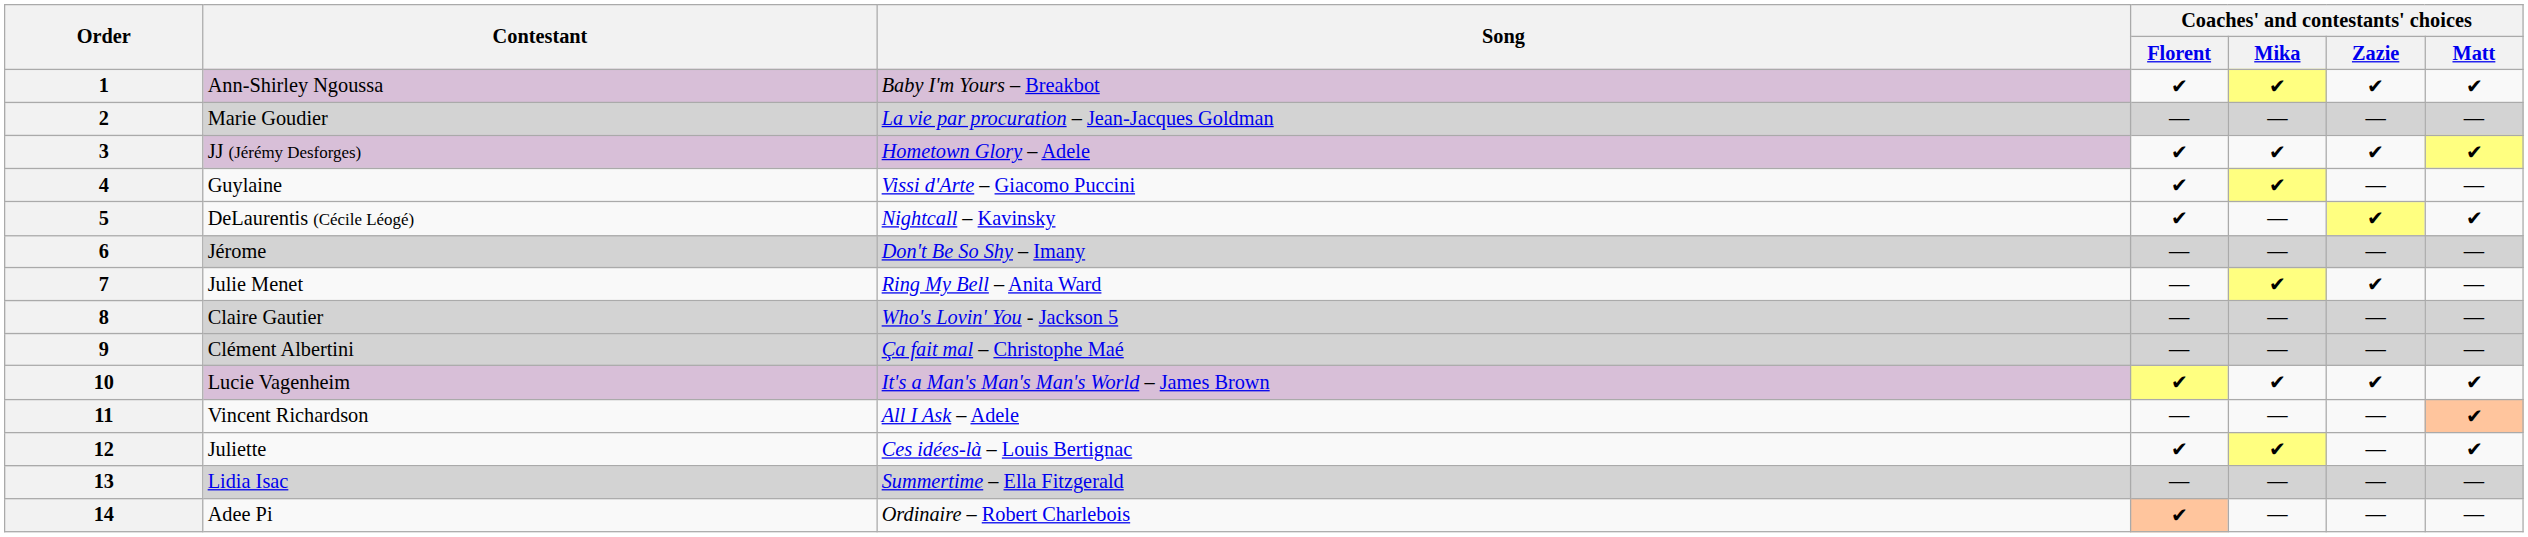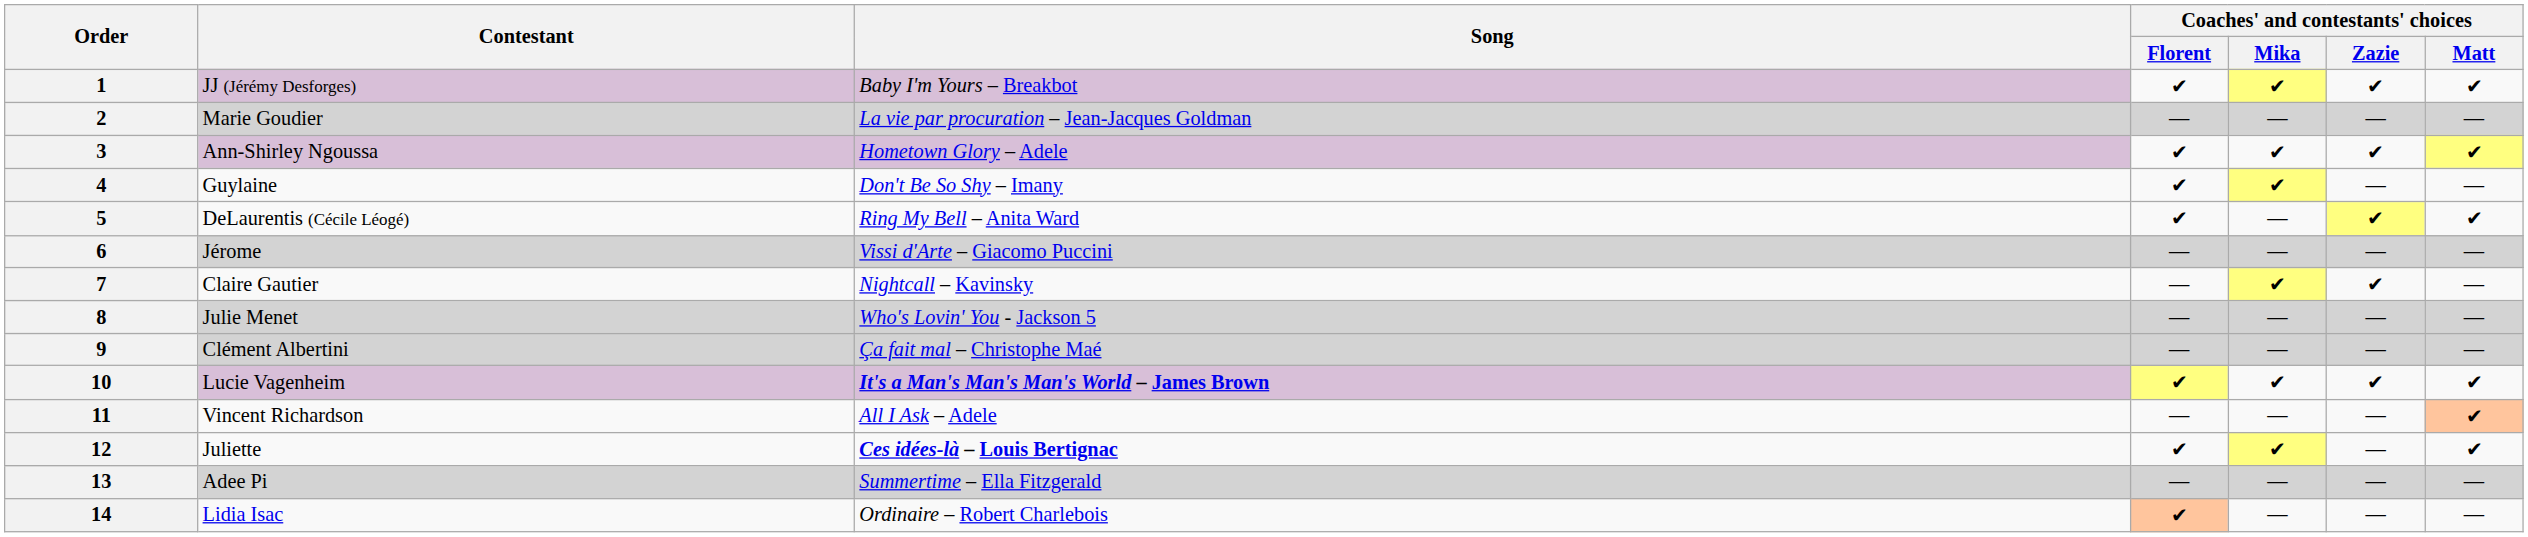(295, 85) Ann-Shirley Ngoussa -> (279, 85) JJ (Jérémy Desforges)
(284, 151) JJ (Jérémy Desforges) -> (290, 151) Ann-Shirley Ngoussa
(1008, 184) Vissi d'Arte – Giacomo Puccini -> (961, 184) Don't Be So Shy – Imany
(969, 218) Nightcall – Kavinsky -> (969, 218) Ring My Bell – Anita Ward
(983, 251) Don't Be So Shy – Imany -> (986, 251) Vissi d'Arte – Giacomo Puccini
(255, 284) Julie Menet -> (260, 284) Claire Gautier
(992, 284) Ring My Bell – Anita Ward -> (946, 284) Nightcall – Kavinsky
(265, 316) Claire Gautier -> (250, 316) Julie Menet
(1076, 382) normal -> (1064, 382) bold
(1007, 449) normal -> (989, 449) bold
(248, 481) Lidia Isac -> (235, 481) Adee Pi
(240, 514) Adee Pi -> (243, 514) Lidia Isac
